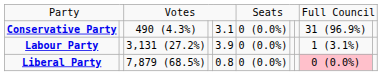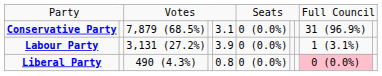(166, 29) 490 (4.3%) -> (166, 29) 7,879 (68.5%)
(166, 62) 7,879 (68.5%) -> (166, 62) 490 (4.3%)
